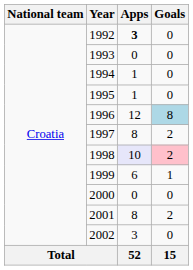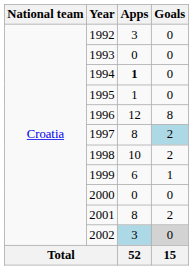(134, 34) bold -> (134, 34) normal
(134, 74) normal -> (134, 74) bold
(170, 114) lightblue background -> (170, 114) no background
(170, 134) no background -> (170, 134) lightblue background
(134, 154) lavender background -> (134, 154) no background
(170, 154) pink background -> (170, 154) no background
(134, 235) no background -> (134, 235) lightblue background
(170, 235) no background -> (170, 235) lightgrey background
